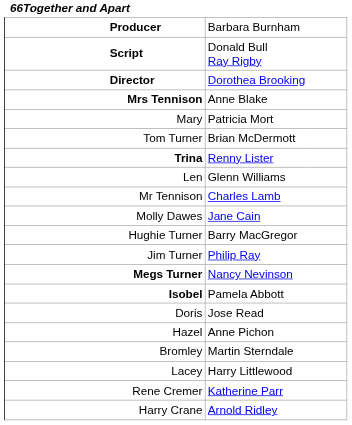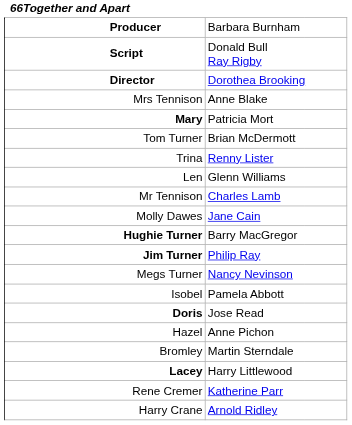(165, 99) bold -> (168, 99) normal
(189, 119) normal -> (189, 119) bold
(188, 158) bold -> (189, 158) normal
(165, 235) normal -> (163, 235) bold
(175, 255) normal -> (173, 255) bold
(168, 274) bold -> (170, 274) normal
(186, 293) bold -> (187, 293) normal
(189, 313) normal -> (187, 313) bold
(187, 371) normal -> (186, 371) bold
